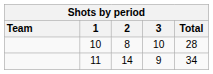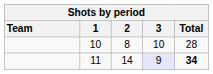(159, 61) no background -> (159, 61) lavender background
(191, 61) normal -> (191, 61) bold
